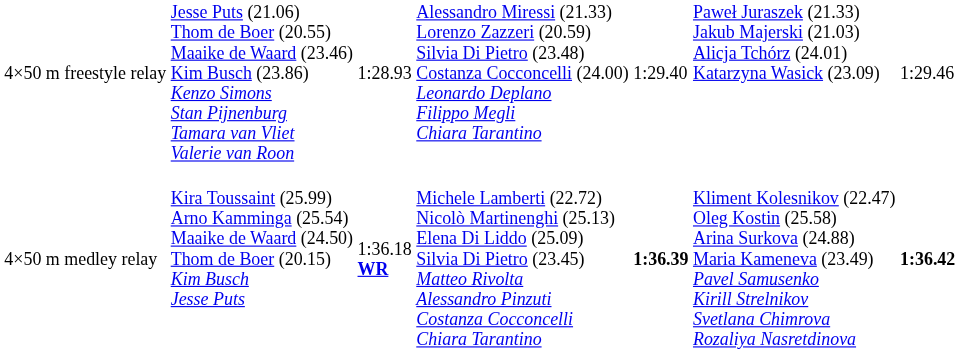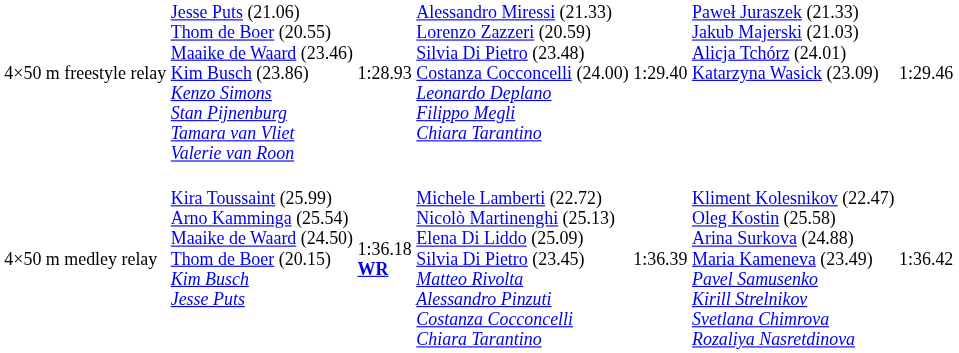(661, 258) bold -> (660, 258) normal
(928, 258) bold -> (926, 258) normal
